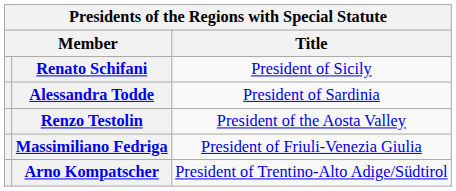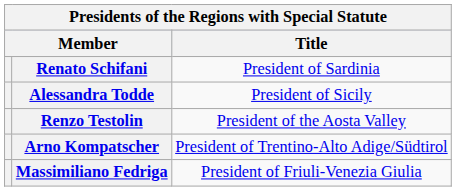(311, 69) President of Sicily -> (311, 69) President of Sardinia
(311, 95) President of Sardinia -> (311, 95) President of Sicily
rows swapped: (92, 146) <-> (92, 172)
